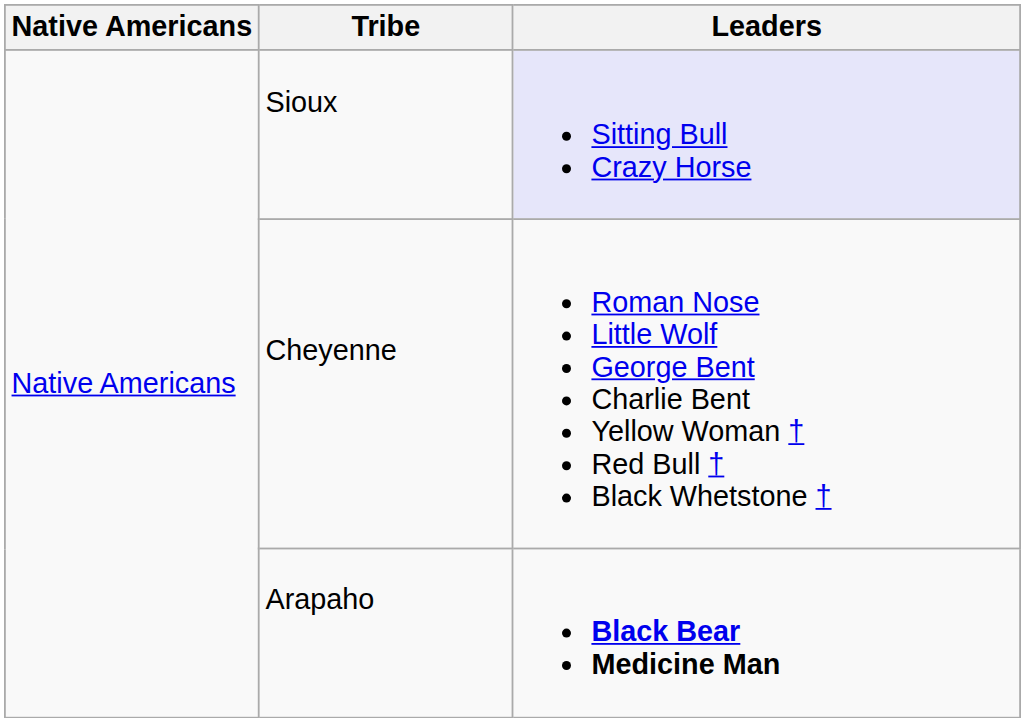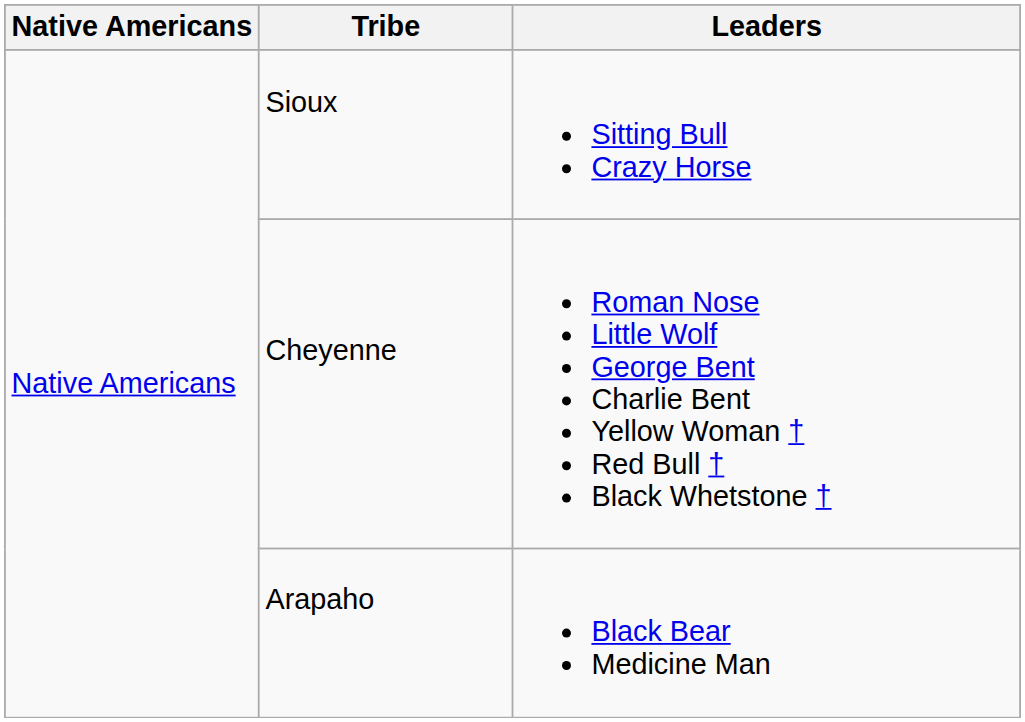(767, 151) lavender background -> (767, 151) no background
(767, 649) bold -> (767, 649) normal
